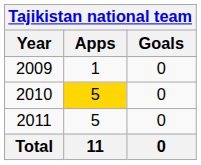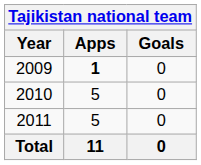(95, 69) normal -> (95, 69) bold
(95, 95) gold background -> (95, 95) no background
